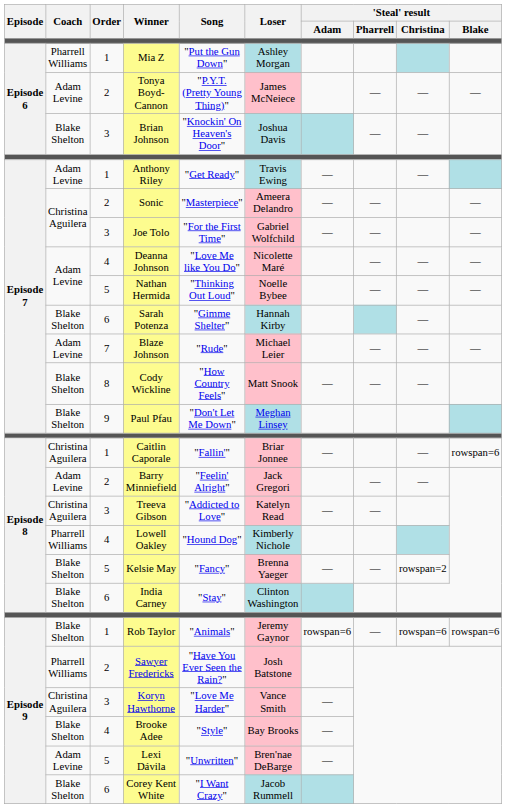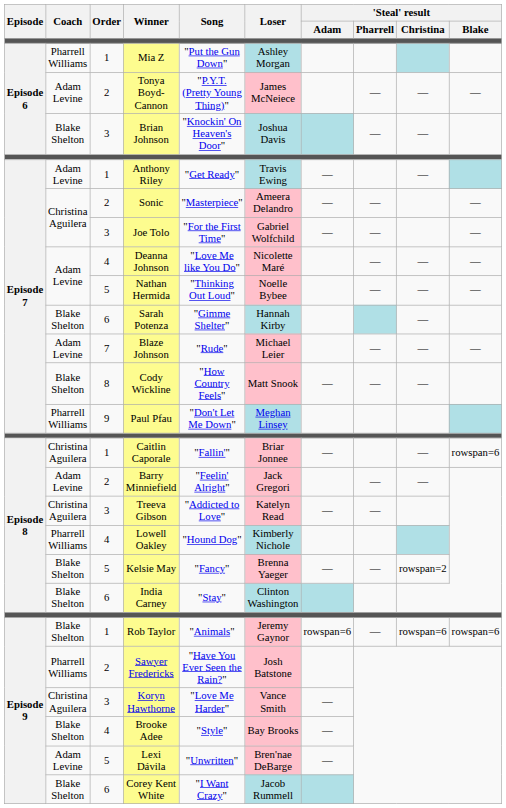(68, 418) Blake Shelton -> (68, 418) Pharrell Williams
